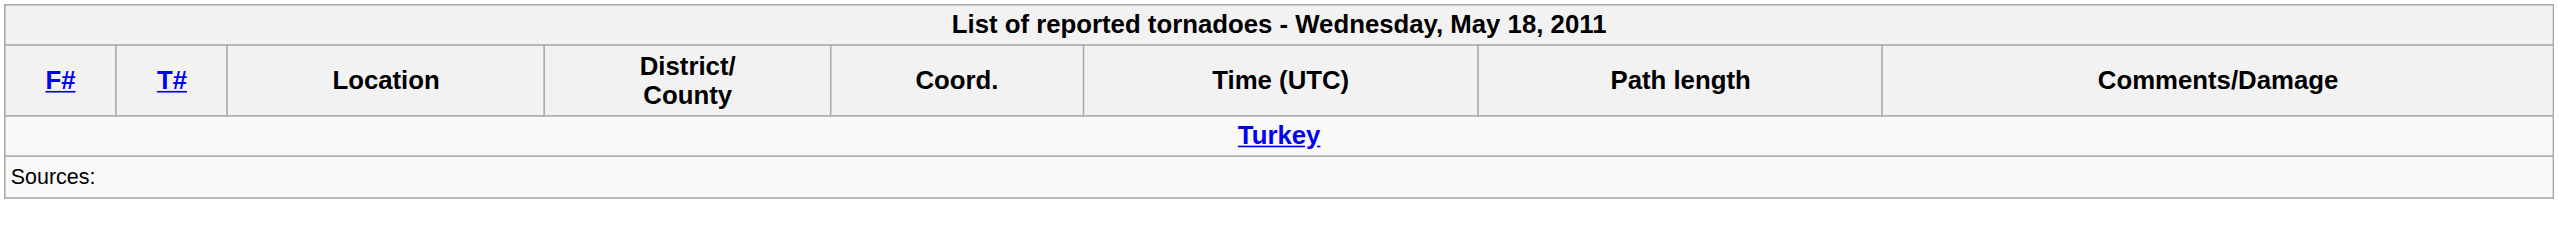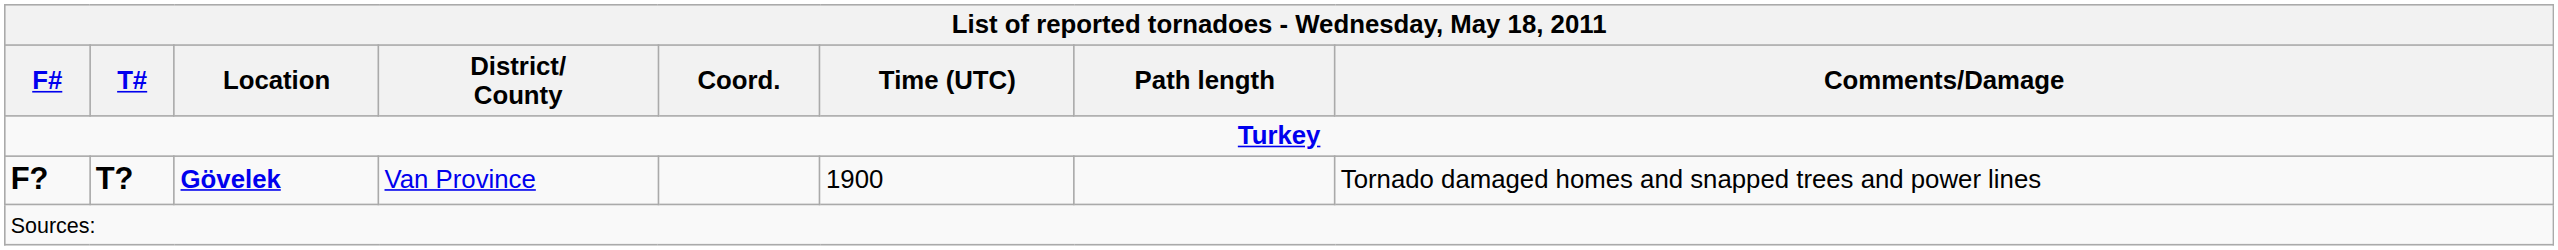+ row: (30, 179)
